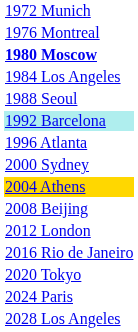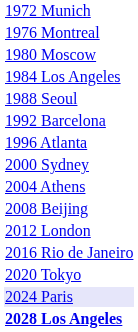(51, 54) bold -> (51, 54) normal
(55, 120) paleturquoise background -> (55, 120) no background
(45, 186) gold background -> (45, 186) no background
(39, 296) no background -> (39, 296) lavender background
(63, 318) normal -> (64, 318) bold
